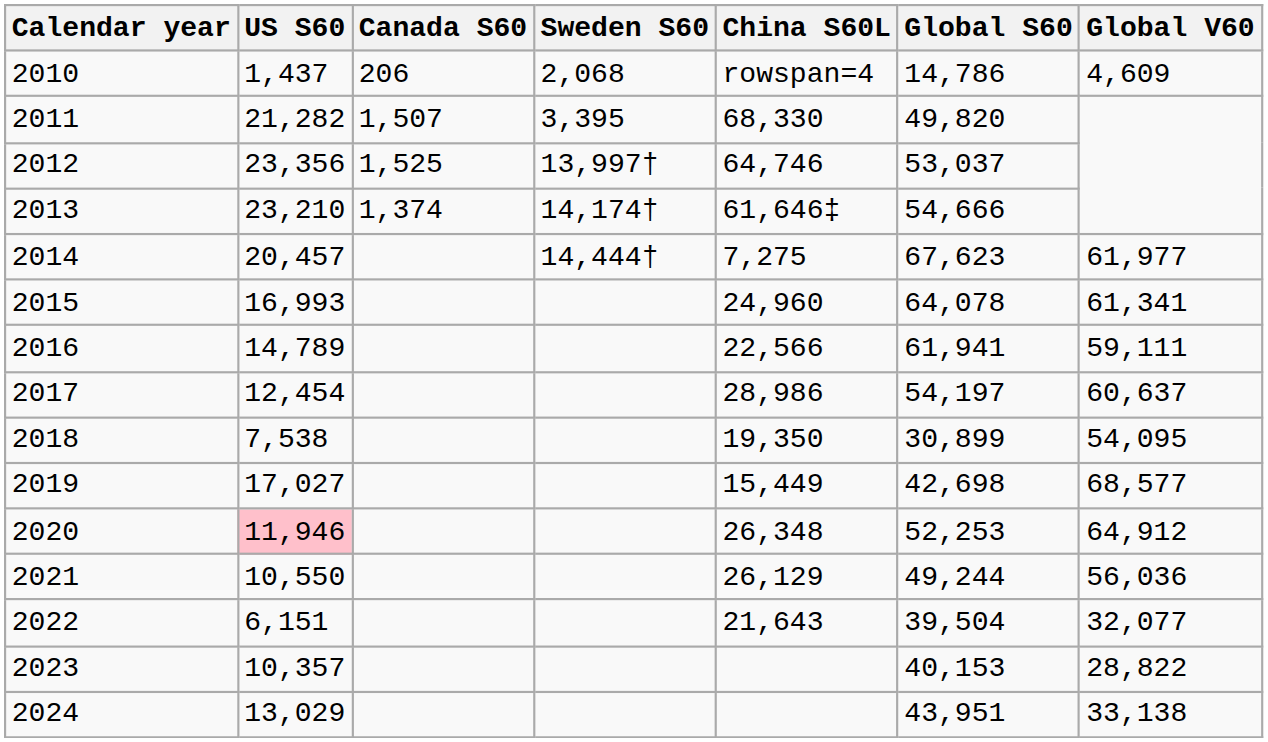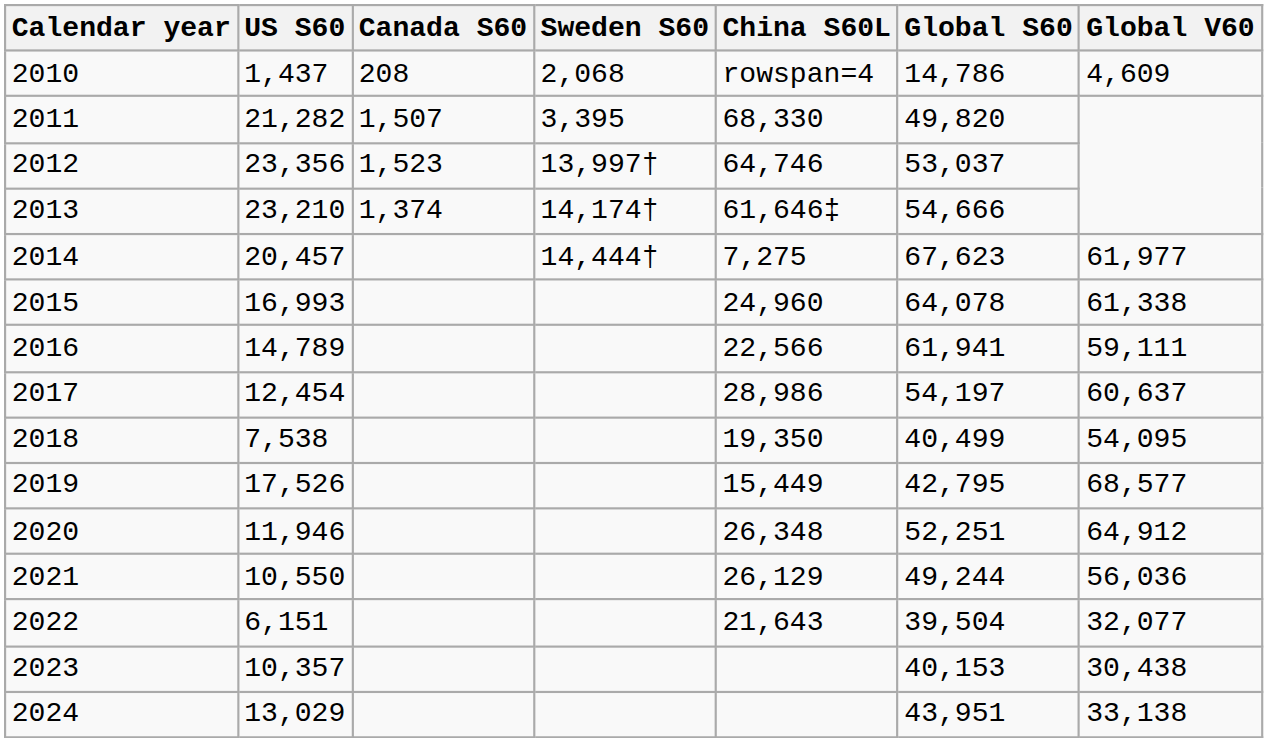(384, 74) 206 -> (384, 74) 208
(401, 165) 1,525 -> (401, 165) 1,523
(1137, 303) 61,341 -> (1137, 303) 61,338
(955, 440) 30,899 -> (955, 440) 40,499
(295, 486) 17,027 -> (295, 486) 17,526
(955, 486) 42,698 -> (955, 486) 42,795
(295, 531) pink background -> (295, 531) no background
(955, 531) 52,253 -> (955, 531) 52,251
(1137, 669) 28,822 -> (1137, 669) 30,438
